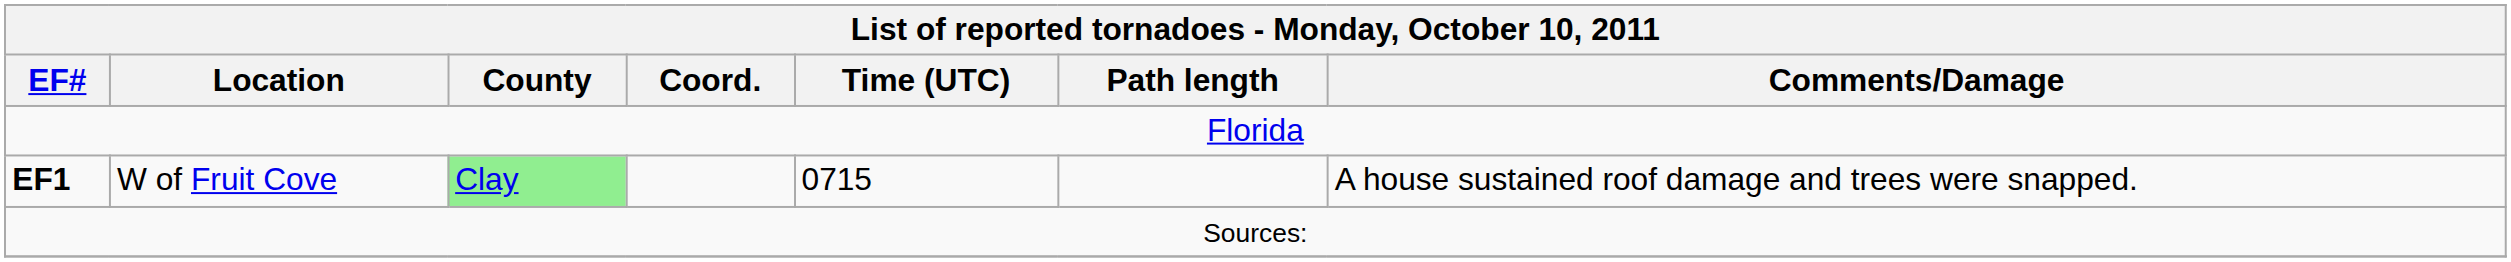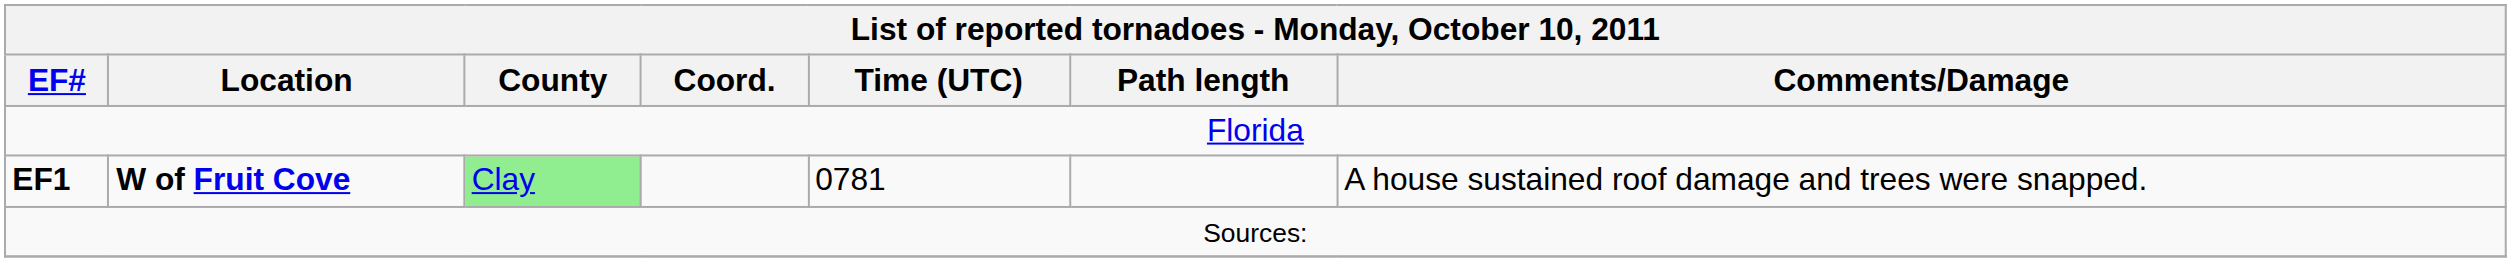(227, 180) normal -> (233, 180) bold
(837, 180) 0715 -> (850, 180) 0781
